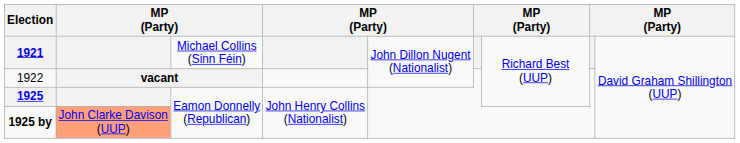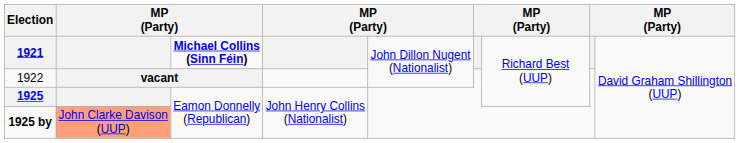(217, 52) normal -> (217, 52) bold
